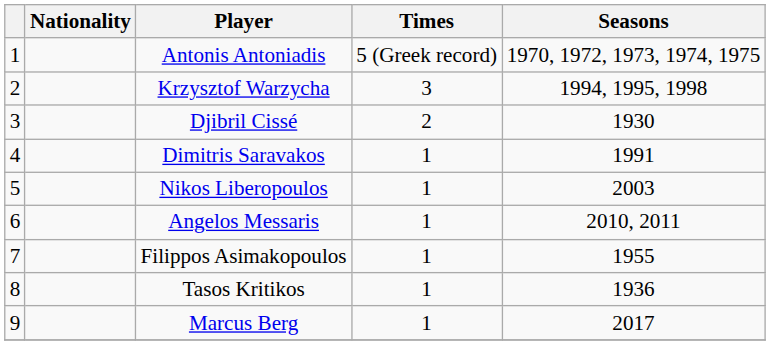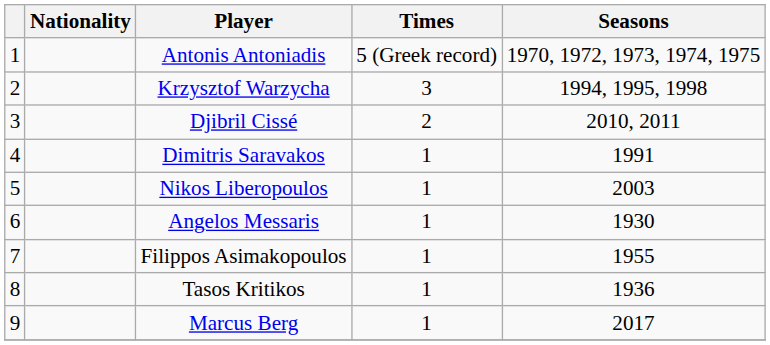(633, 121) 1930 -> (633, 121) 2010, 2011
(633, 222) 2010, 2011 -> (633, 222) 1930
